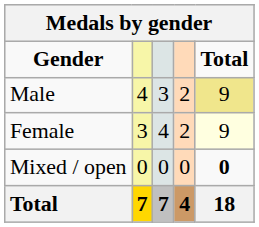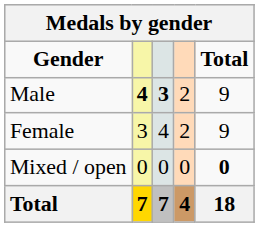(142, 95) normal -> (142, 95) bold
(163, 95) normal -> (163, 95) bold
(224, 95) khaki background -> (224, 95) no background
(224, 131) lightyellow background -> (224, 131) no background
